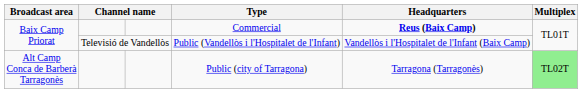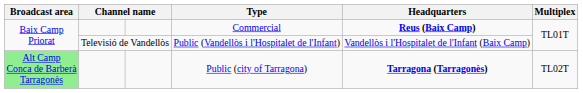(42, 69) no background -> (42, 69) lightgreen background
(437, 69) normal -> (437, 69) bold
(555, 69) lightgreen background -> (555, 69) no background
